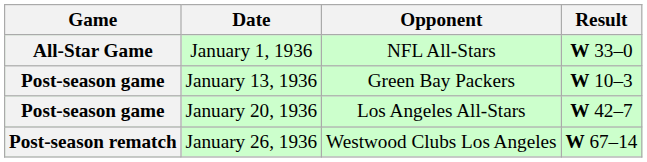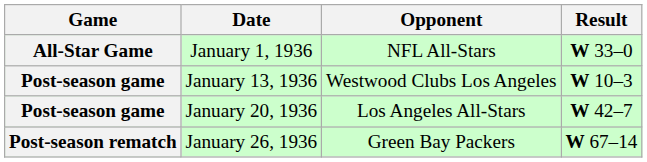(441, 80) Green Bay Packers -> (441, 80) Westwood Clubs Los Angeles
(441, 141) Westwood Clubs Los Angeles -> (441, 141) Green Bay Packers
